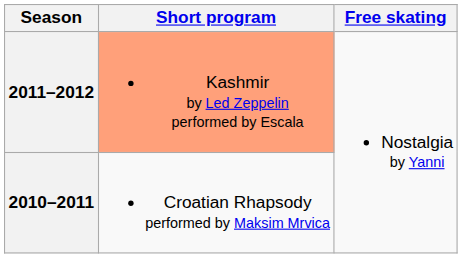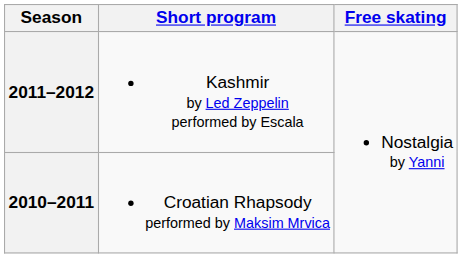(216, 102) lightsalmon background -> (216, 102) no background
